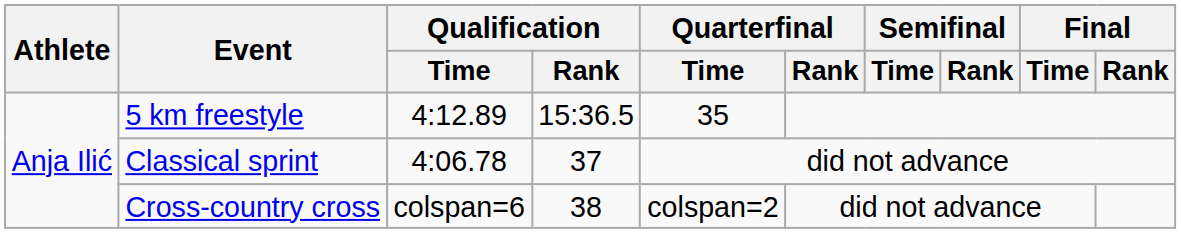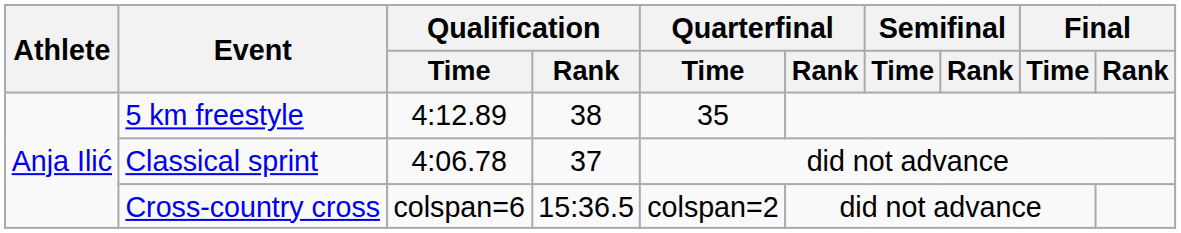(586, 116) 15:36.5 -> (586, 116) 38
(586, 207) 38 -> (586, 207) 15:36.5
